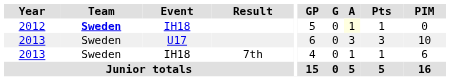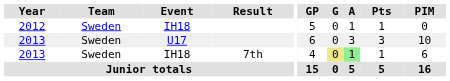(101, 26) bold -> (101, 26) normal
(352, 26) lightyellow background -> (352, 26) no background
(335, 55) no background -> (335, 55) khaki background
(352, 55) no background -> (352, 55) lightgreen background
